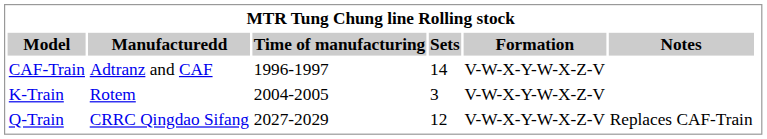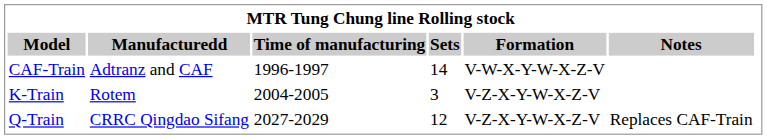(535, 94) V-W-X-Y-W-X-Z-V -> (532, 94) V-Z-X-Y-W-X-Z-V
(535, 119) V-W-X-Y-W-X-Z-V -> (532, 119) V-Z-X-Y-W-X-Z-V
